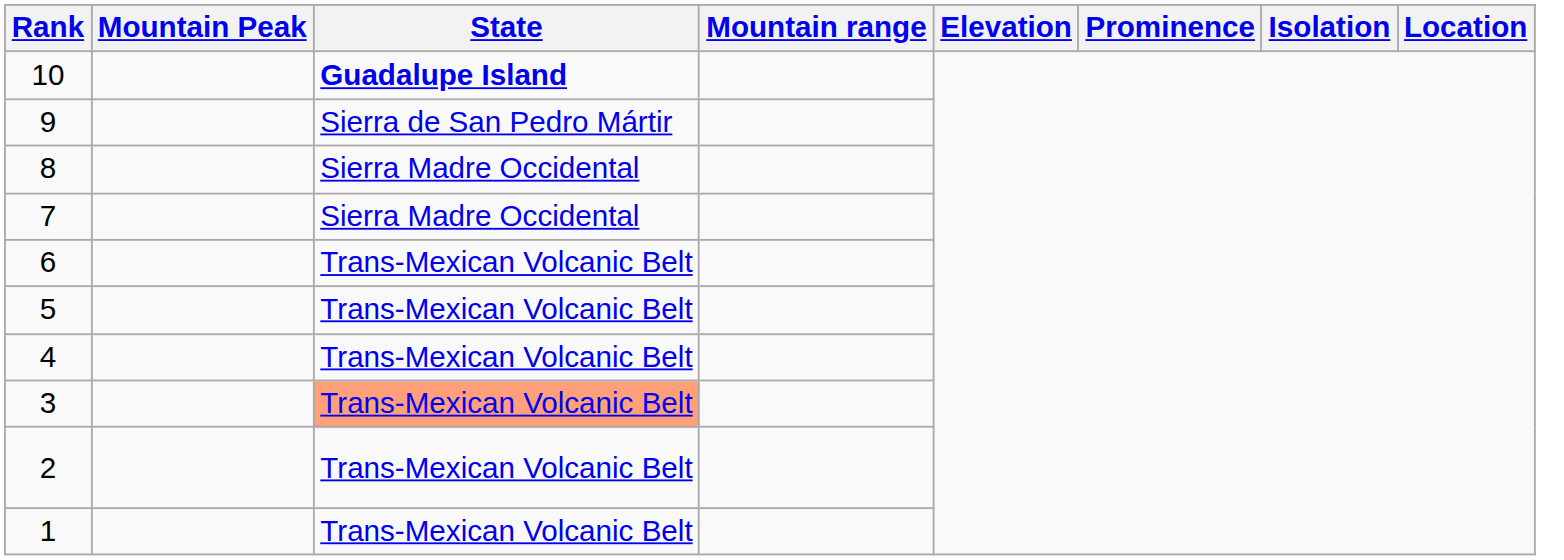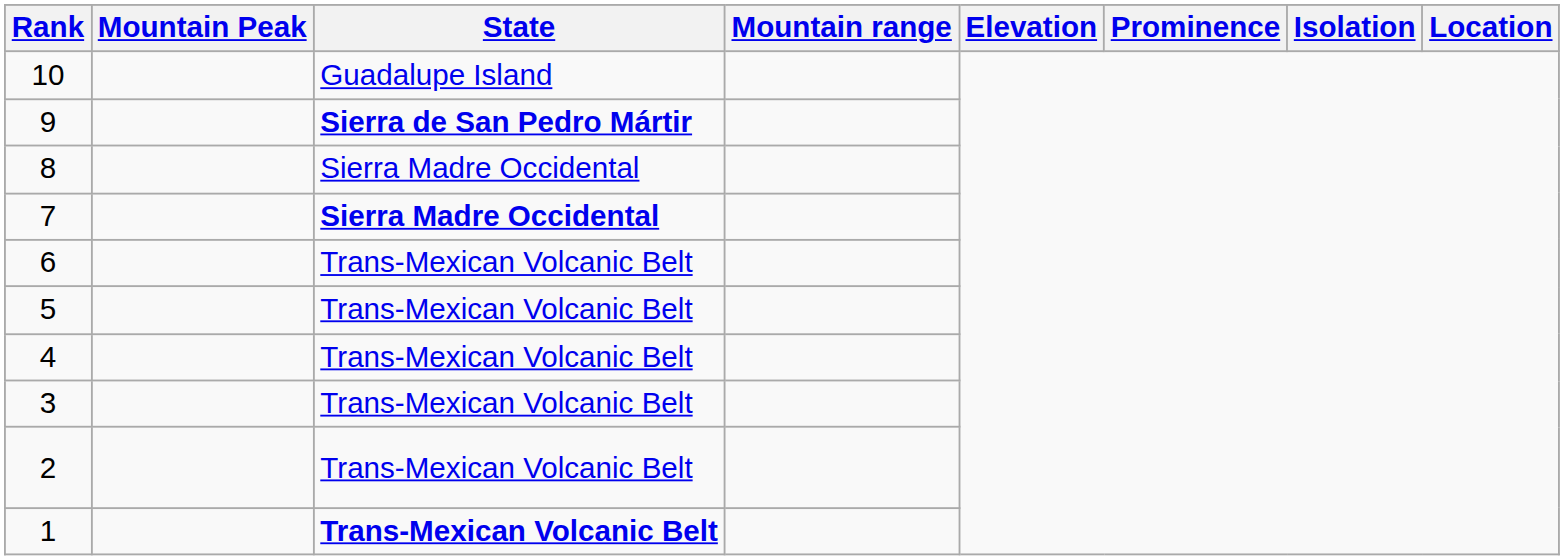(444, 74) bold -> (436, 74) normal
(496, 121) normal -> (506, 121) bold
(480, 215) normal -> (490, 215) bold
(506, 403) lightsalmon background -> (506, 403) no background
(506, 530) normal -> (519, 530) bold
